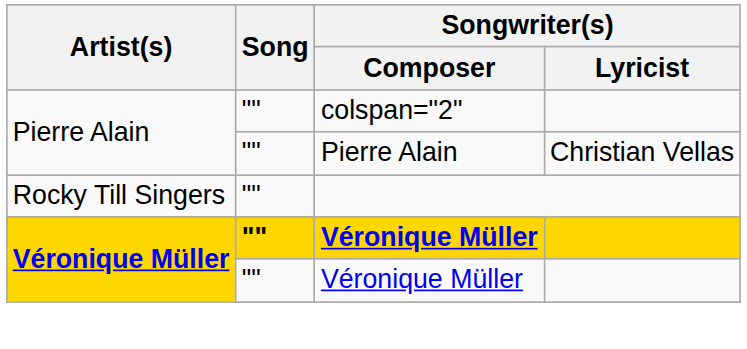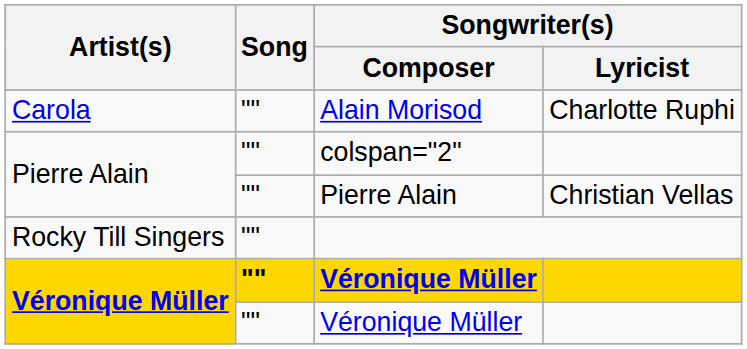+ row: (51, 110)
